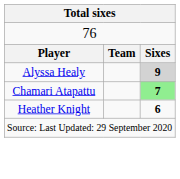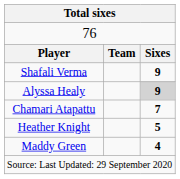+ row: (54, 72)
(158, 90) lightgreen background -> (158, 109) no background
(158, 109) 6 -> (158, 127) 5
+ row: (54, 146)
